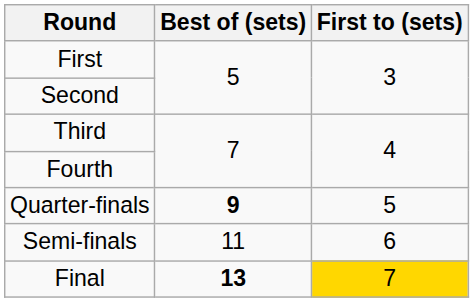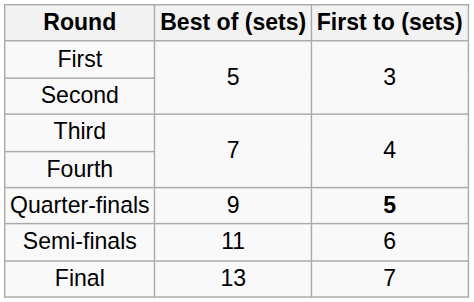(233, 205) bold -> (233, 205) normal
(390, 205) normal -> (390, 205) bold
(233, 278) bold -> (233, 278) normal
(390, 278) gold background -> (390, 278) no background
